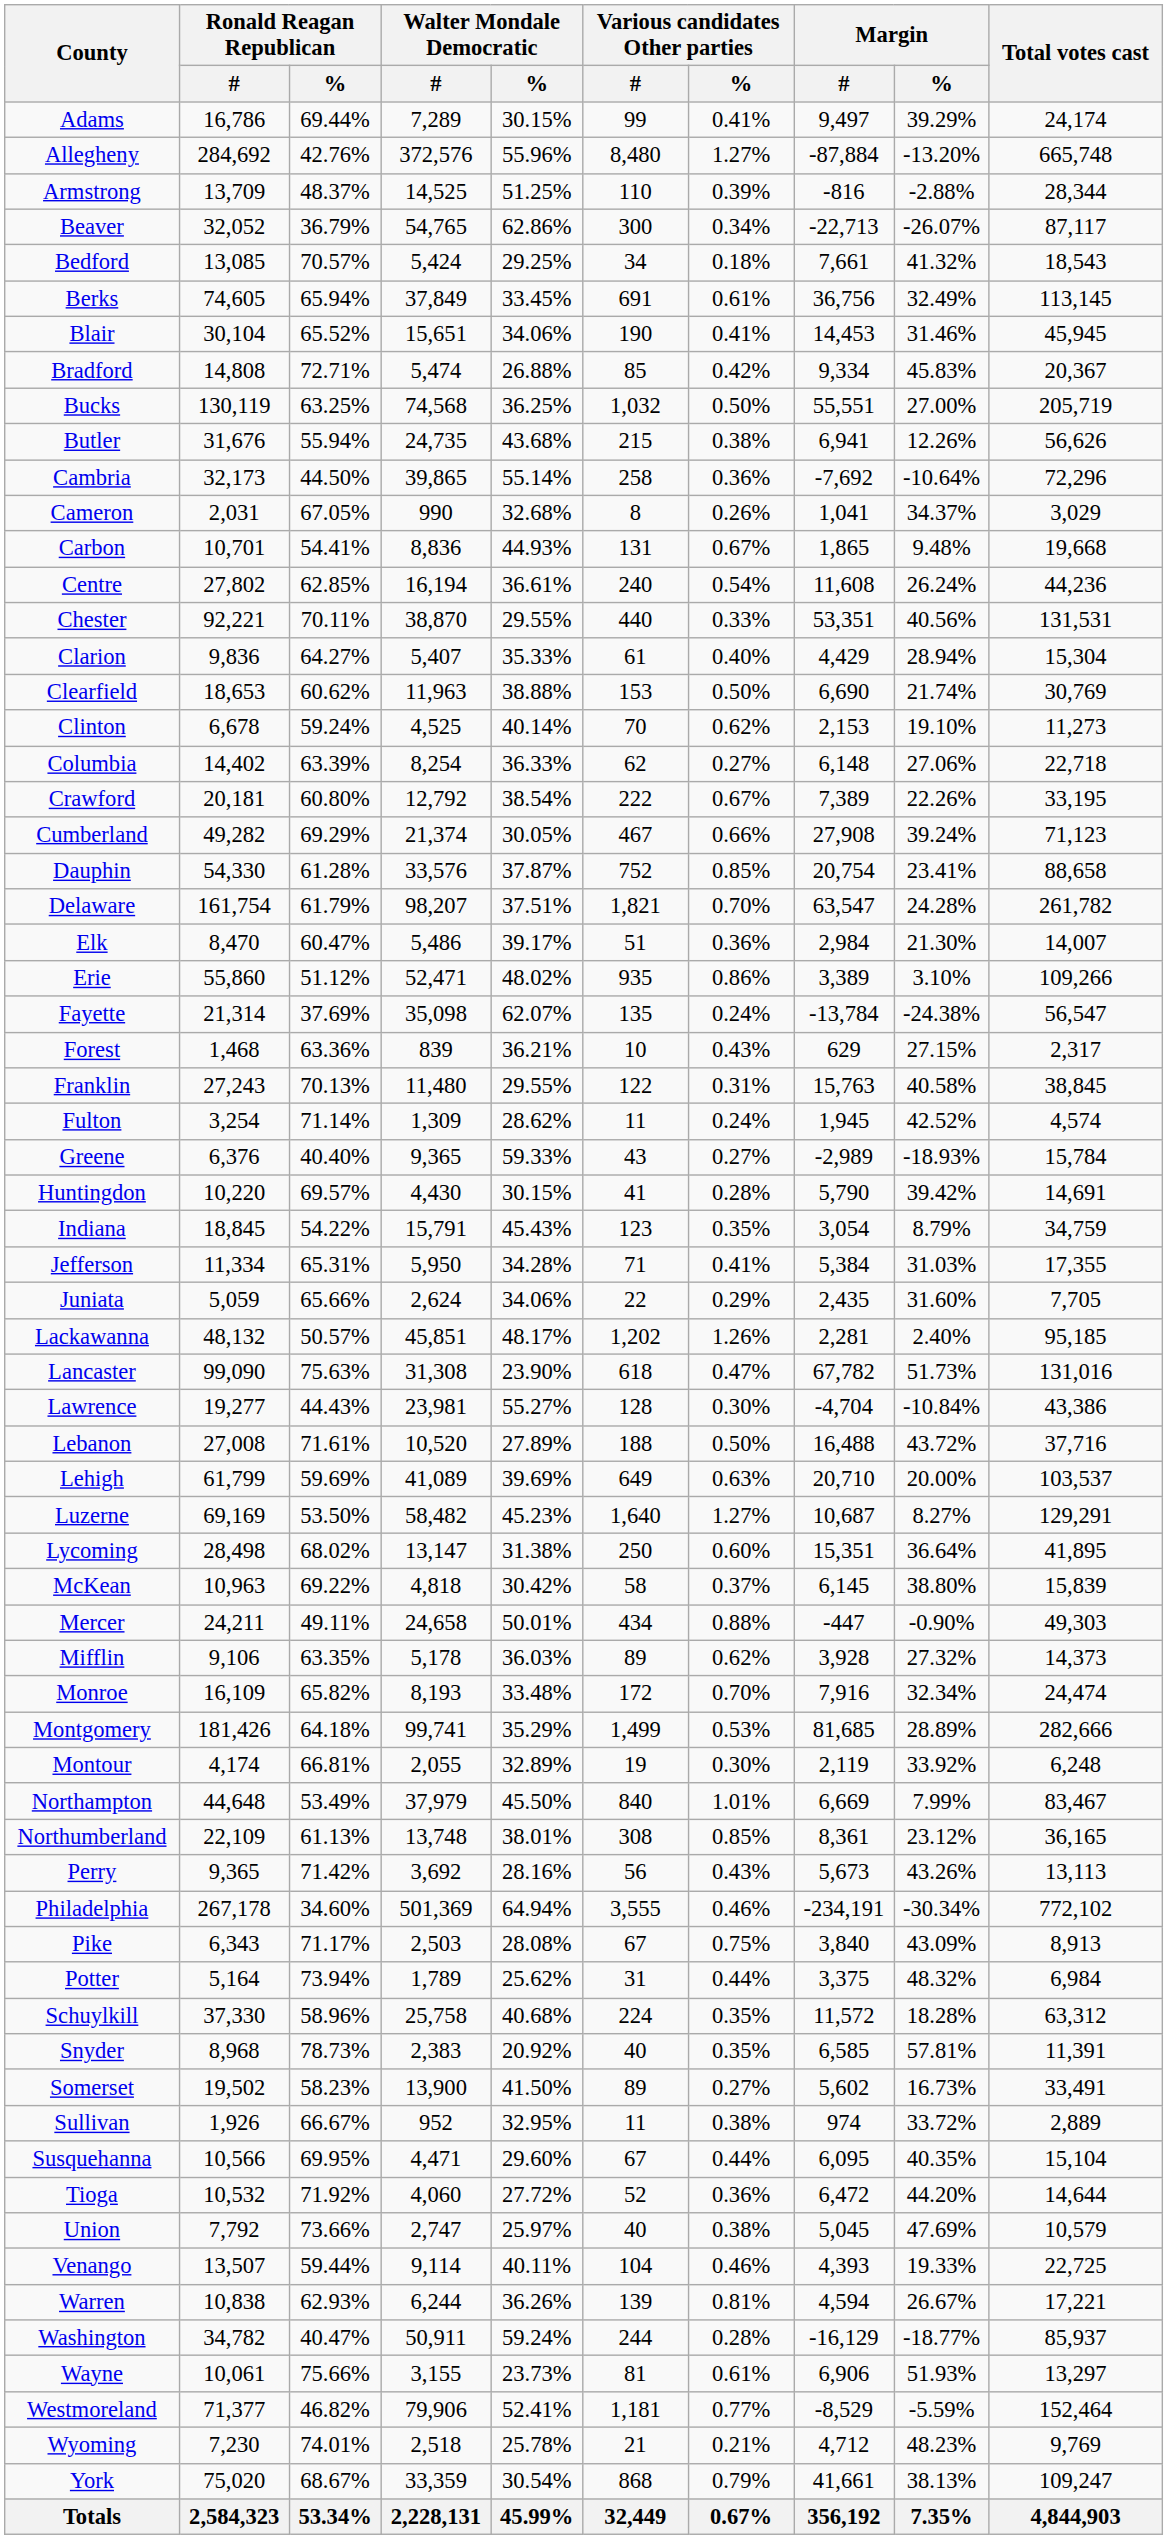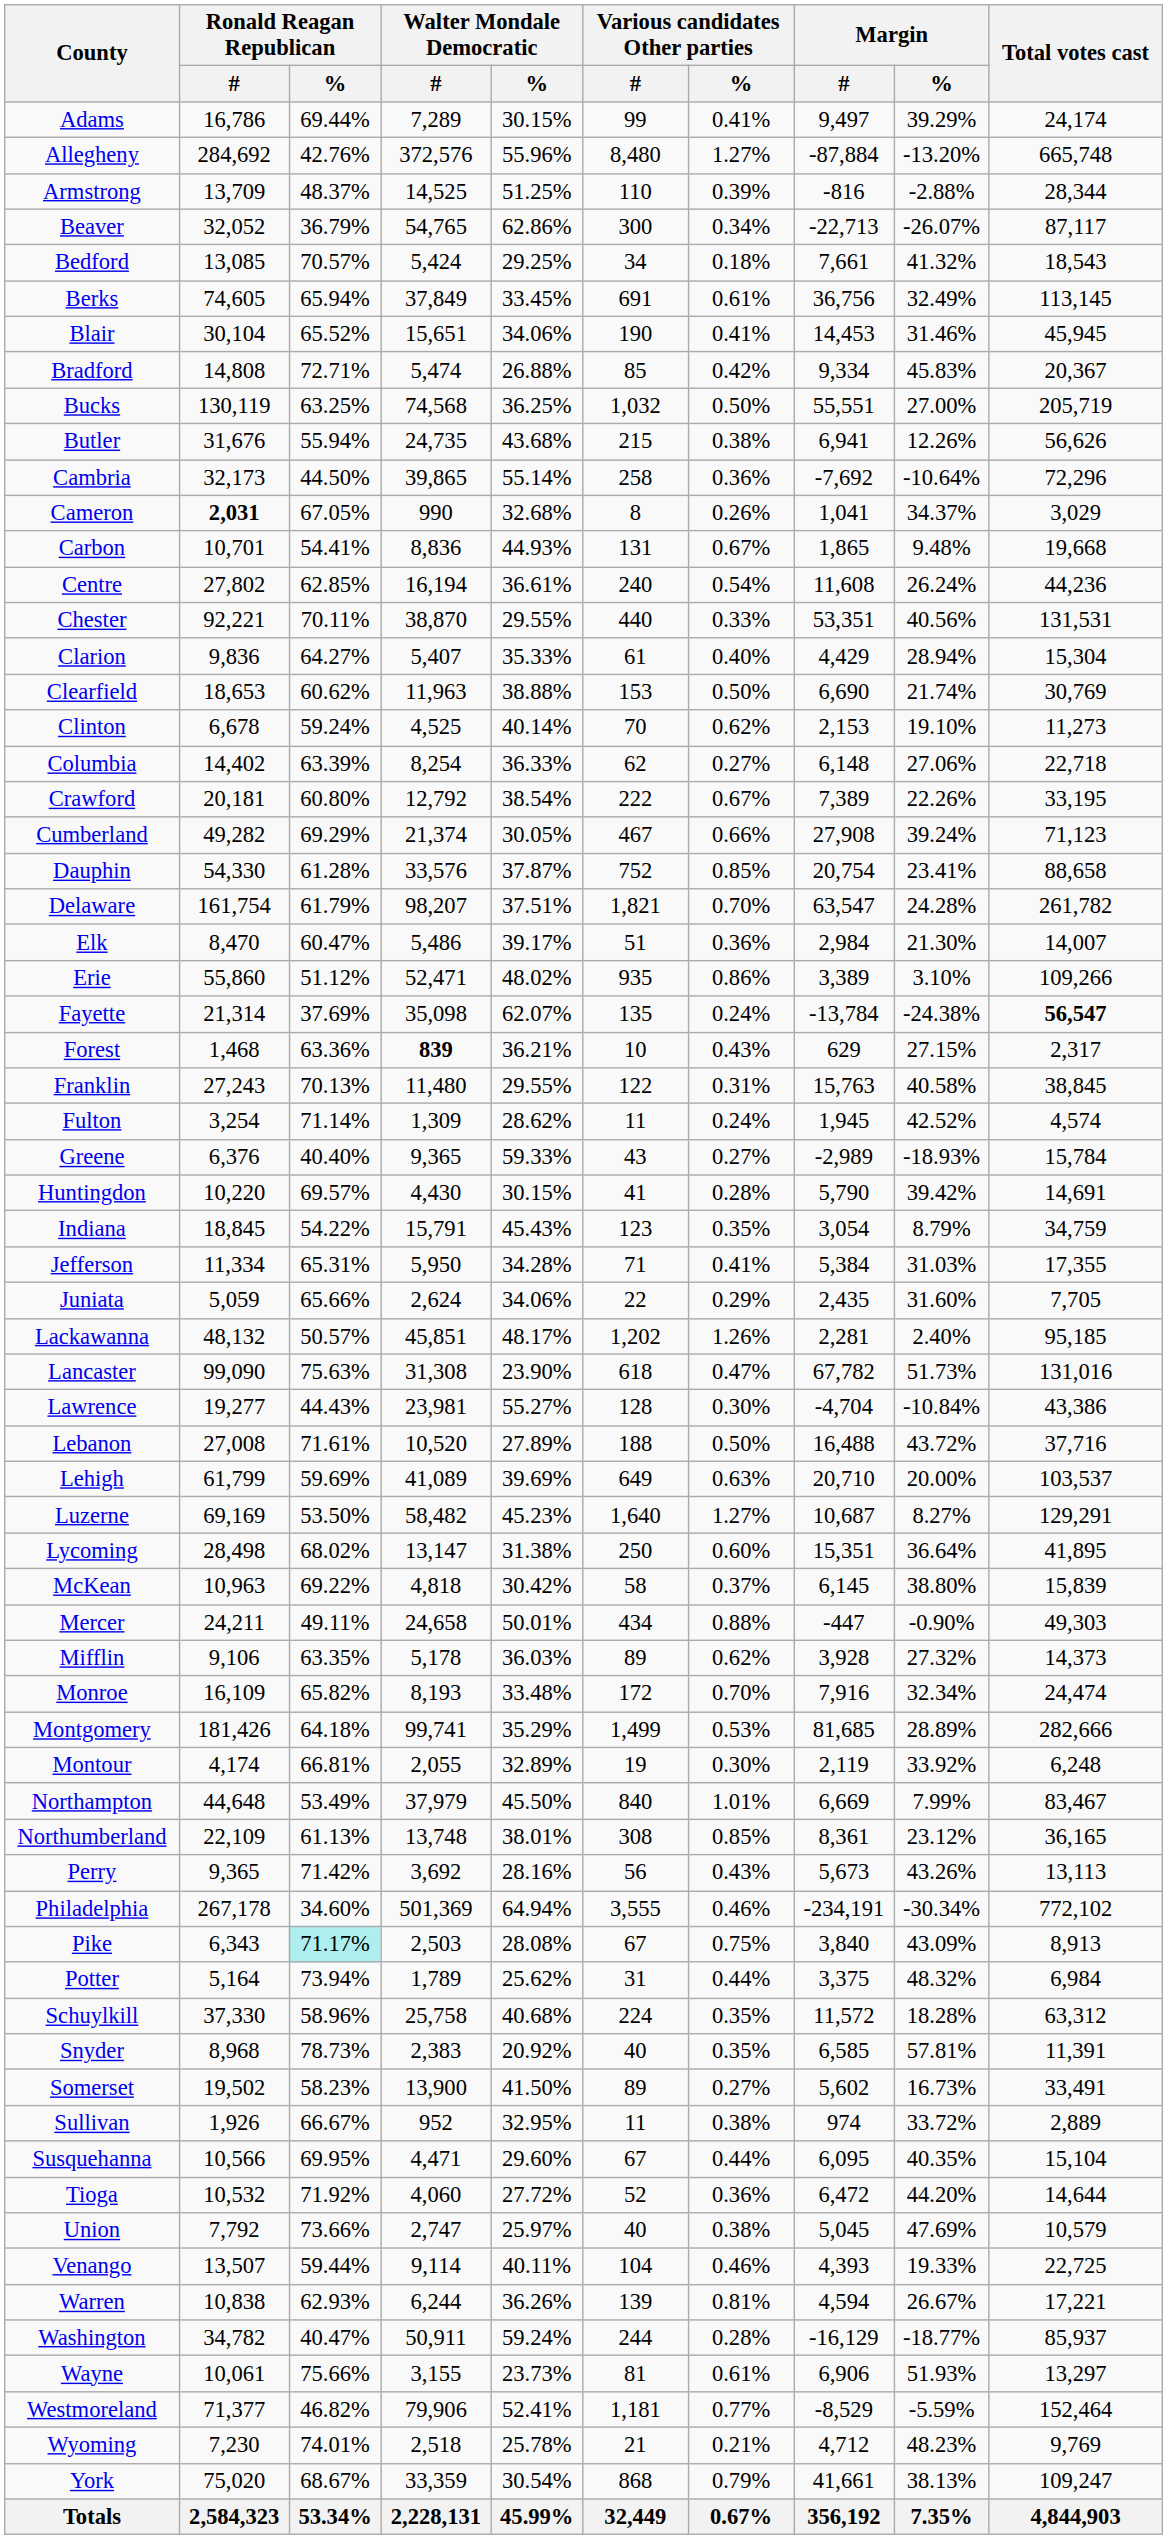(234, 512) normal -> (234, 512) bold
(1076, 1013) normal -> (1076, 1013) bold
(436, 1049) normal -> (436, 1049) bold
(335, 1944) no background -> (335, 1944) paleturquoise background
